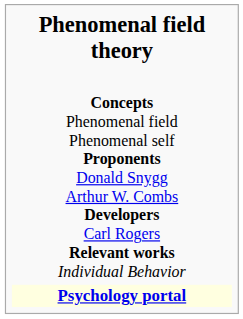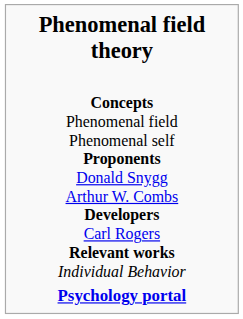(122, 296) lightyellow background -> (122, 296) no background
